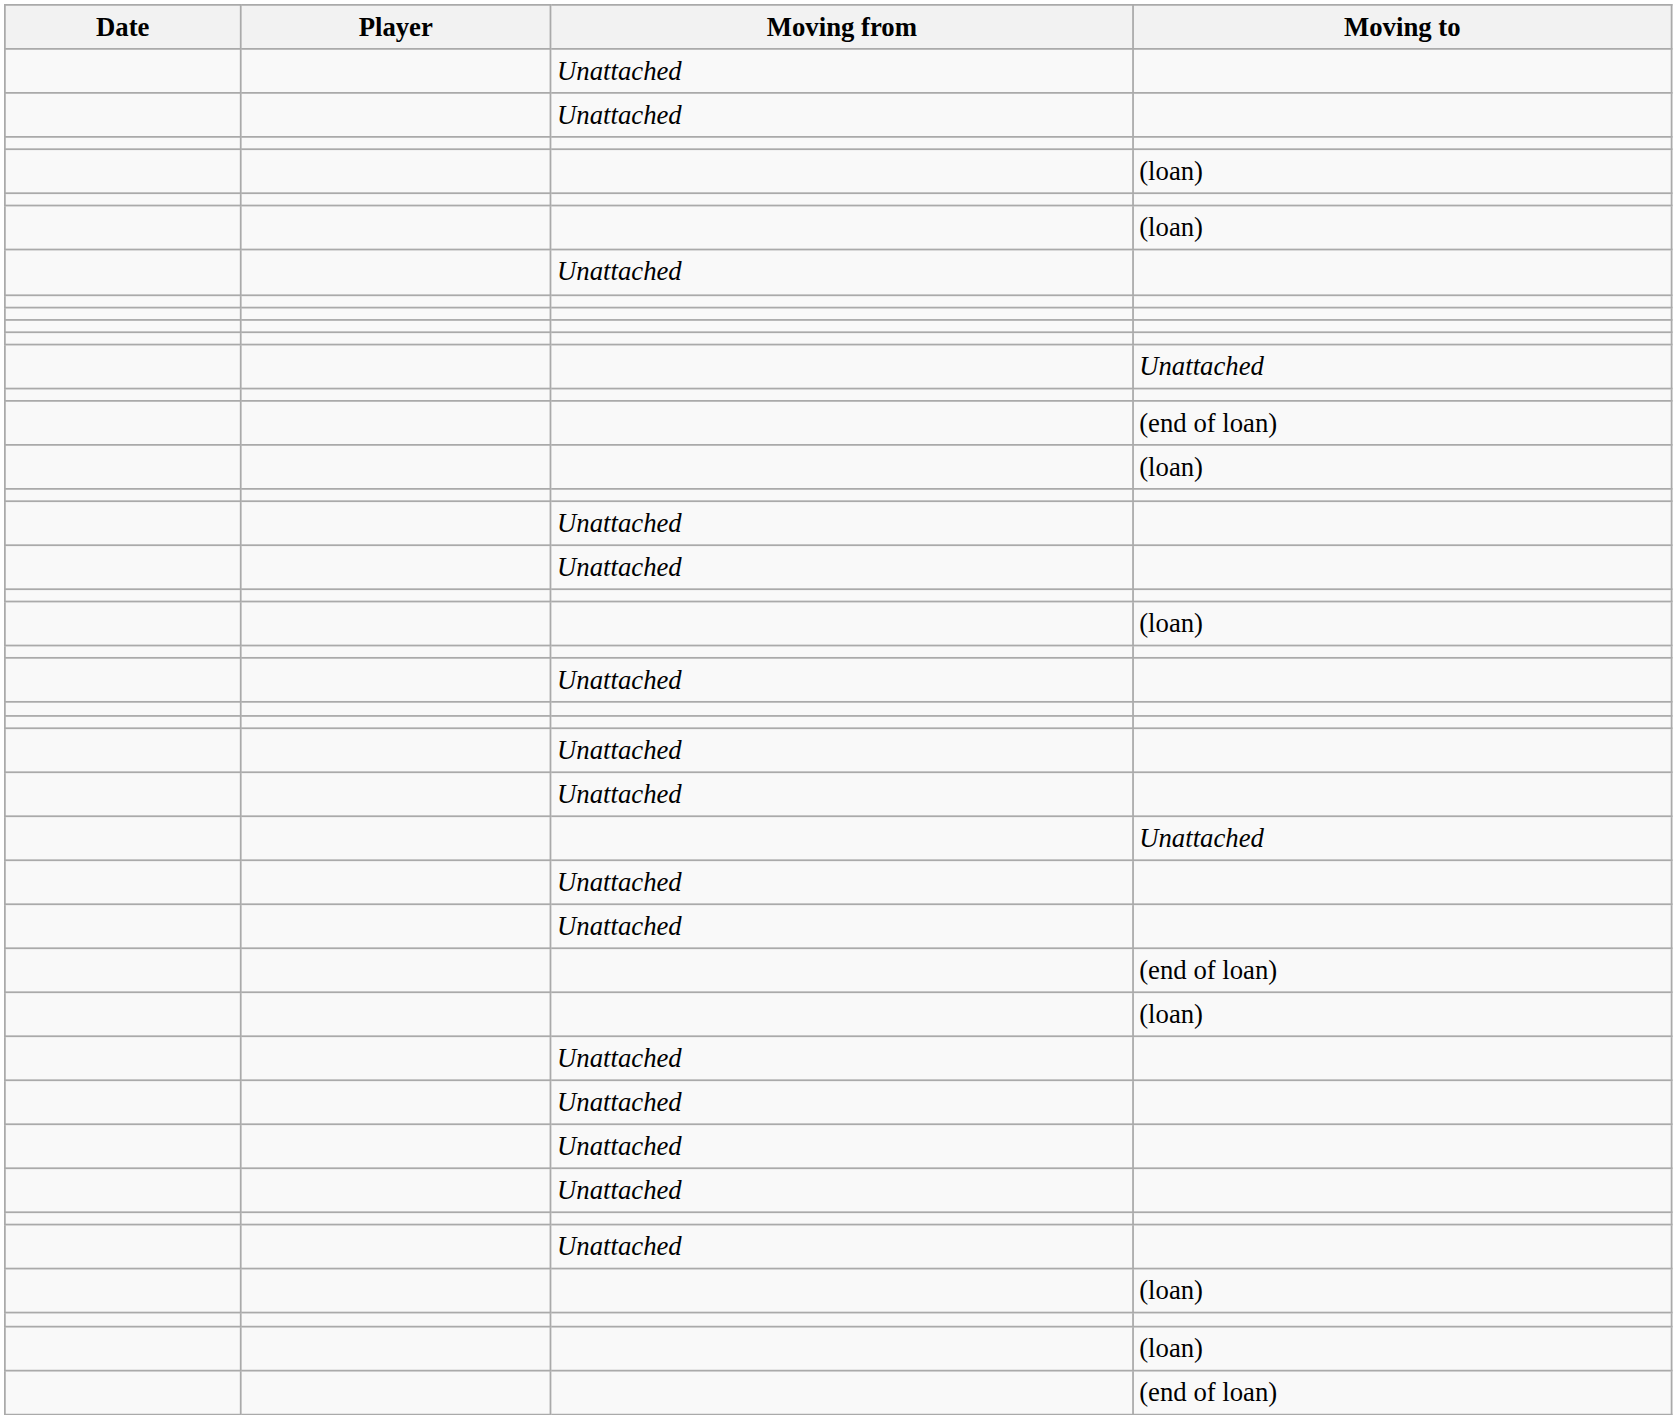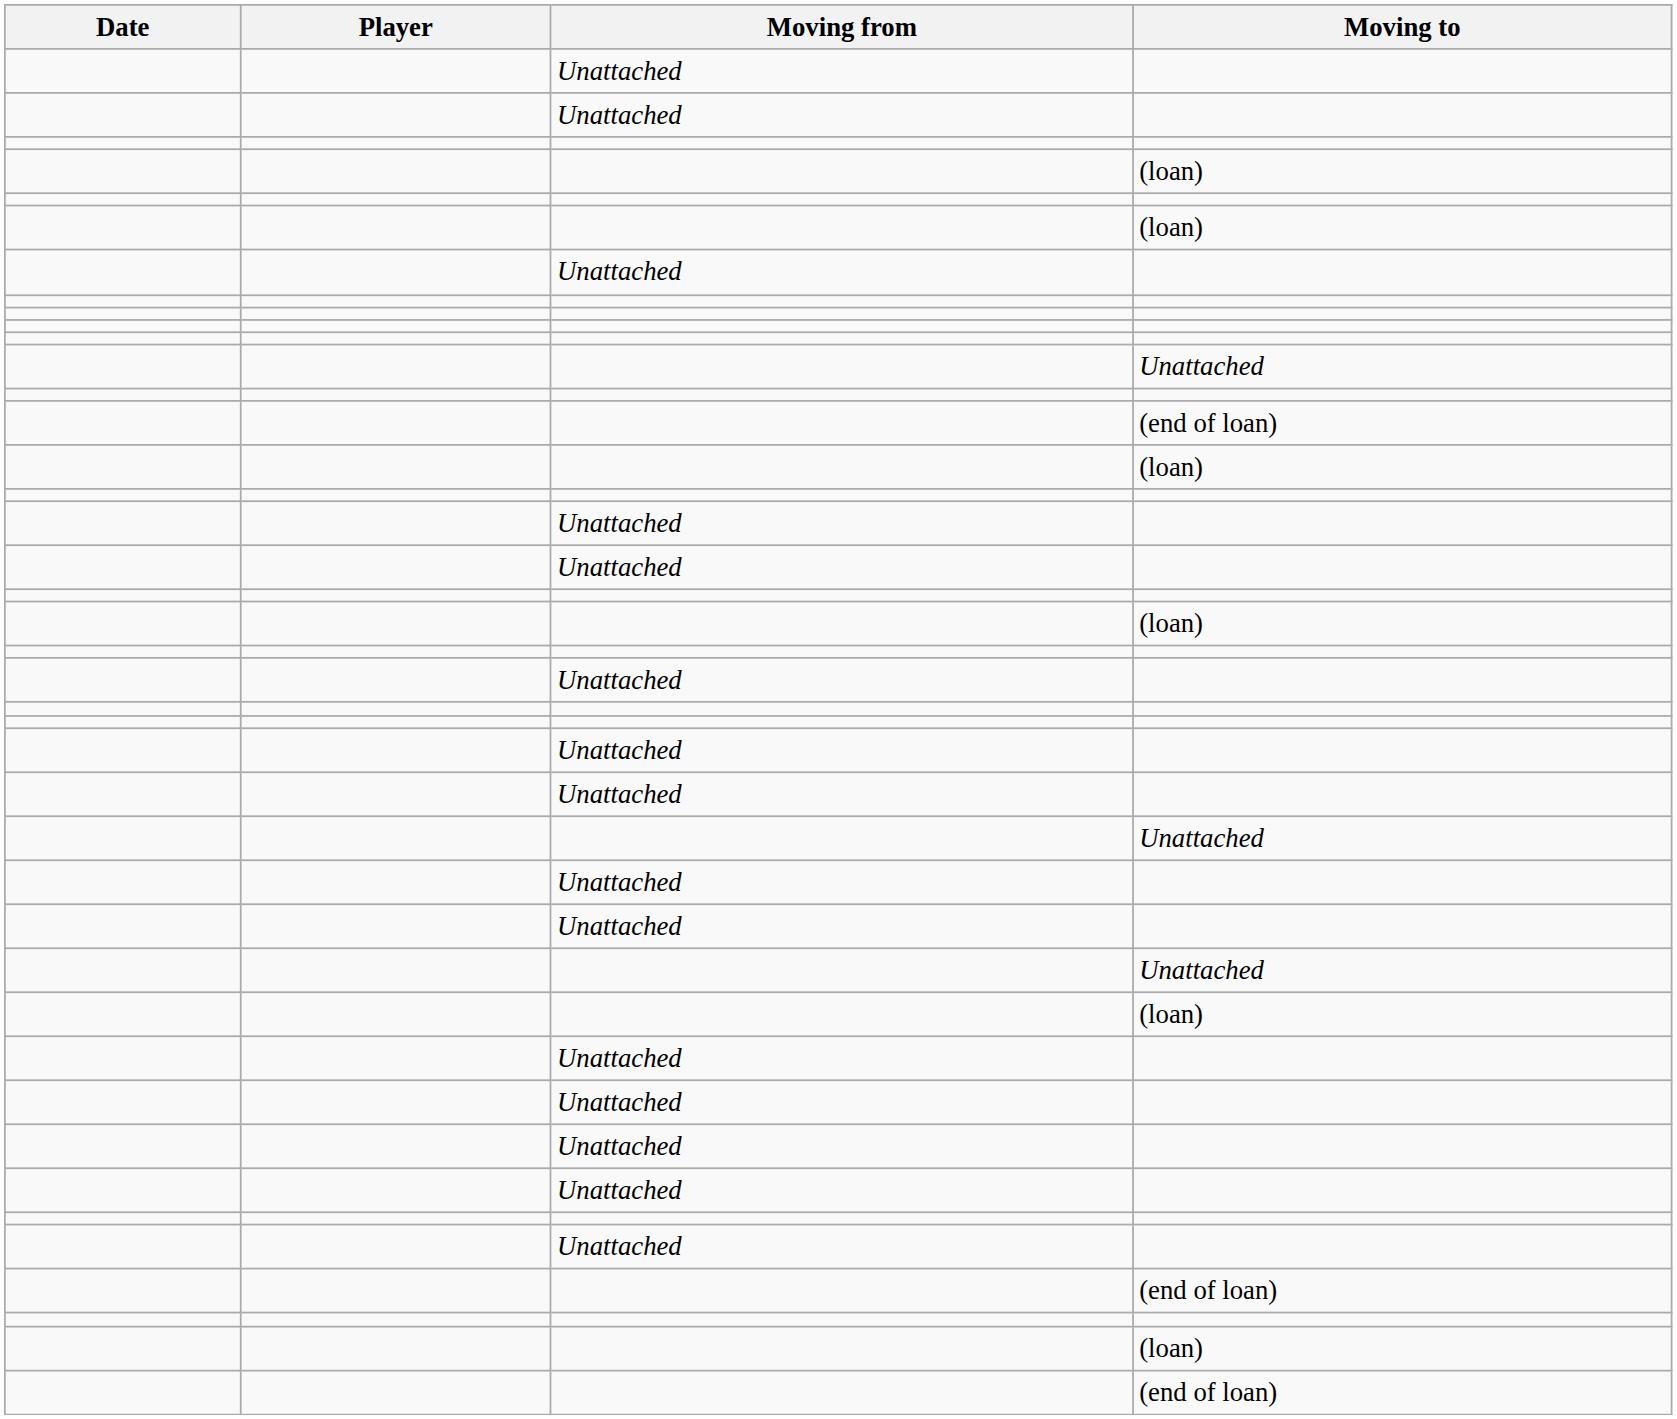(1208, 969) (end of loan) -> (1202, 969) Unattached
(1171, 1291) (loan) -> (1208, 1291) (end of loan)
